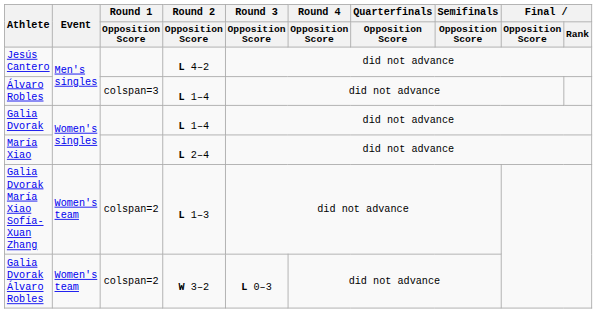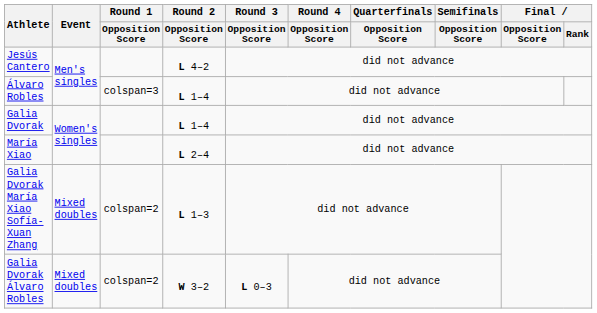(76, 209) Women's team -> (76, 209) Mixed doubles
(76, 281) Women's team -> (76, 281) Mixed doubles
